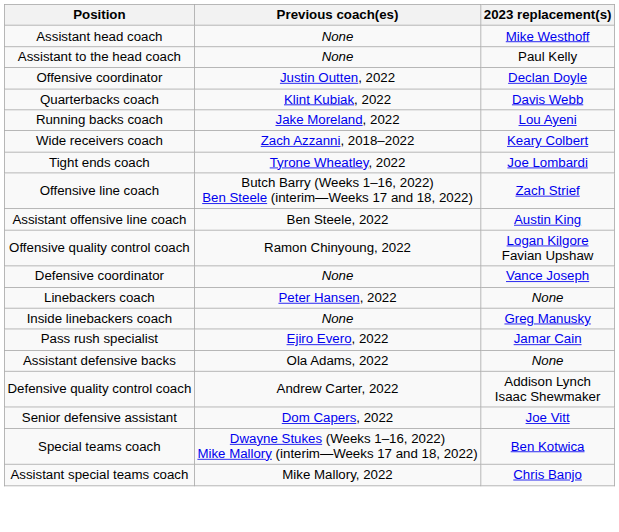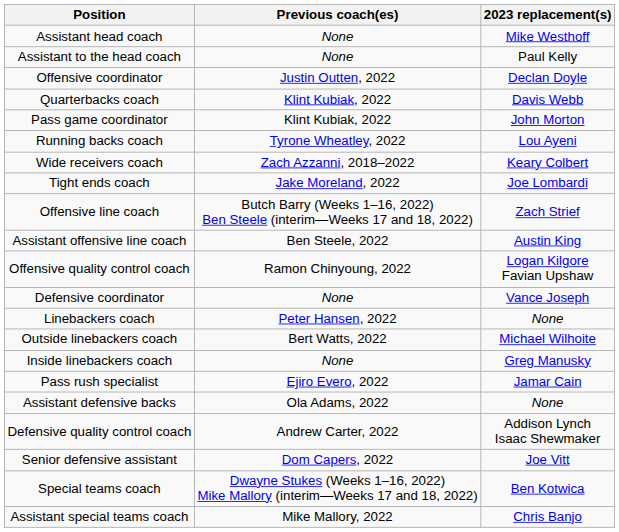+ row: (99, 120)
(338, 120) Jake Moreland, 2022 -> (338, 141) Tyrone Wheatley, 2022
(338, 162) Tyrone Wheatley, 2022 -> (338, 183) Jake Moreland, 2022
+ row: (99, 339)
